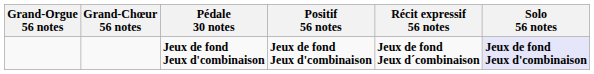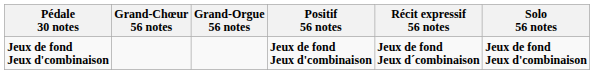columns swapped: (214, 20) <-> (42, 20)
(536, 53) lavender background -> (536, 53) no background
